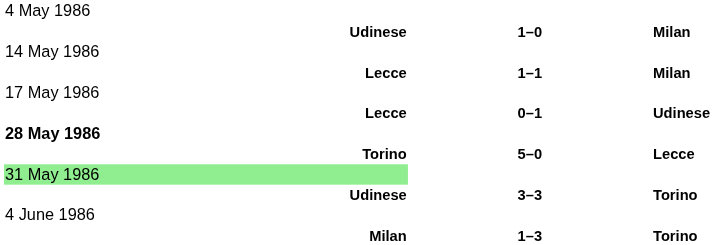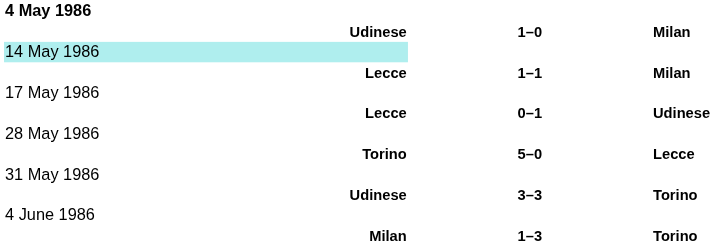(48, 11) normal -> (48, 11) bold
(52, 52) no background -> (52, 52) paleturquoise background
(53, 133) bold -> (52, 133) normal
(52, 174) lightgreen background -> (52, 174) no background
